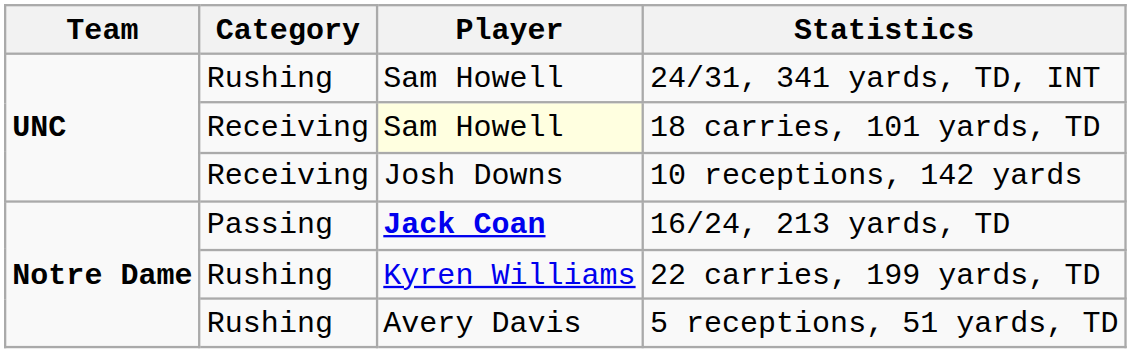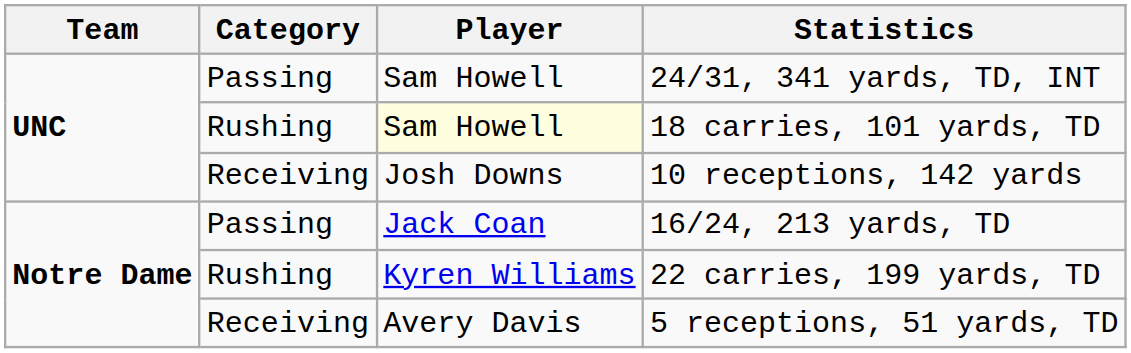(270, 79) Rushing -> (270, 79) Passing
(288, 128) Receiving -> (270, 128) Rushing
(464, 225) bold -> (464, 225) normal
(270, 323) Rushing -> (288, 323) Receiving
